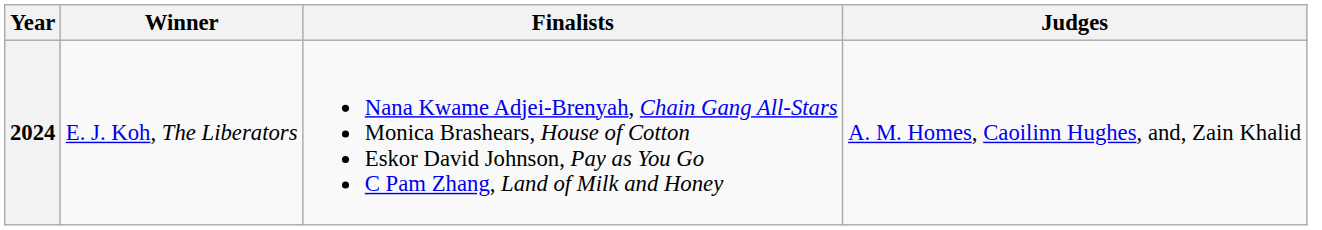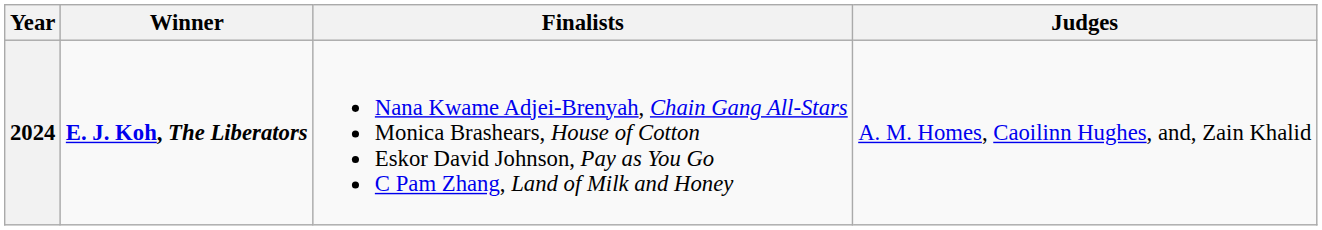(182, 132) normal -> (187, 132) bold
